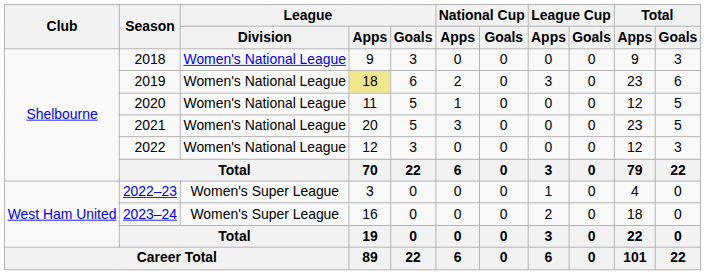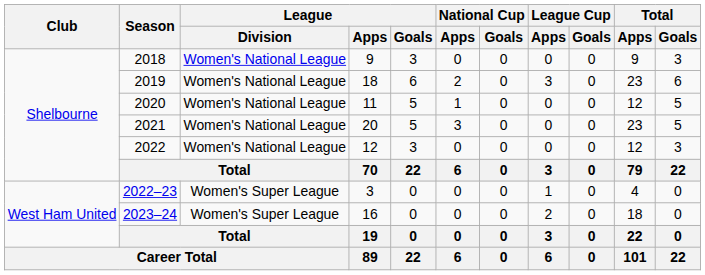(370, 81) khaki background -> (370, 81) no background
